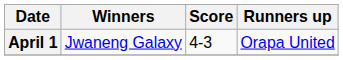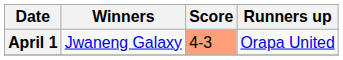(201, 42) no background -> (201, 42) lightsalmon background
